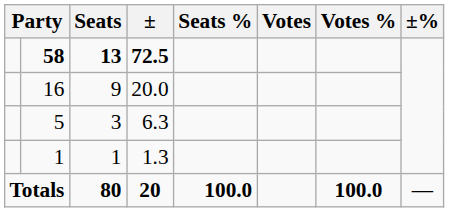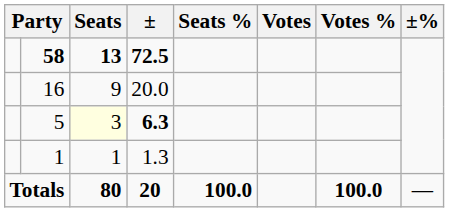(116, 122) no background -> (116, 122) lightyellow background
(155, 122) normal -> (155, 122) bold
